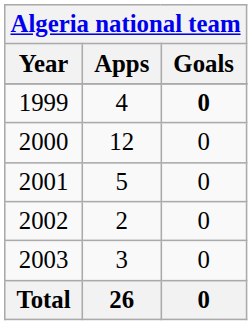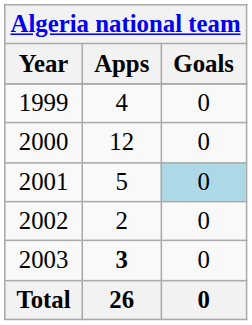(204, 102) bold -> (204, 102) normal
(204, 181) no background -> (204, 181) lightblue background
(122, 260) normal -> (122, 260) bold
